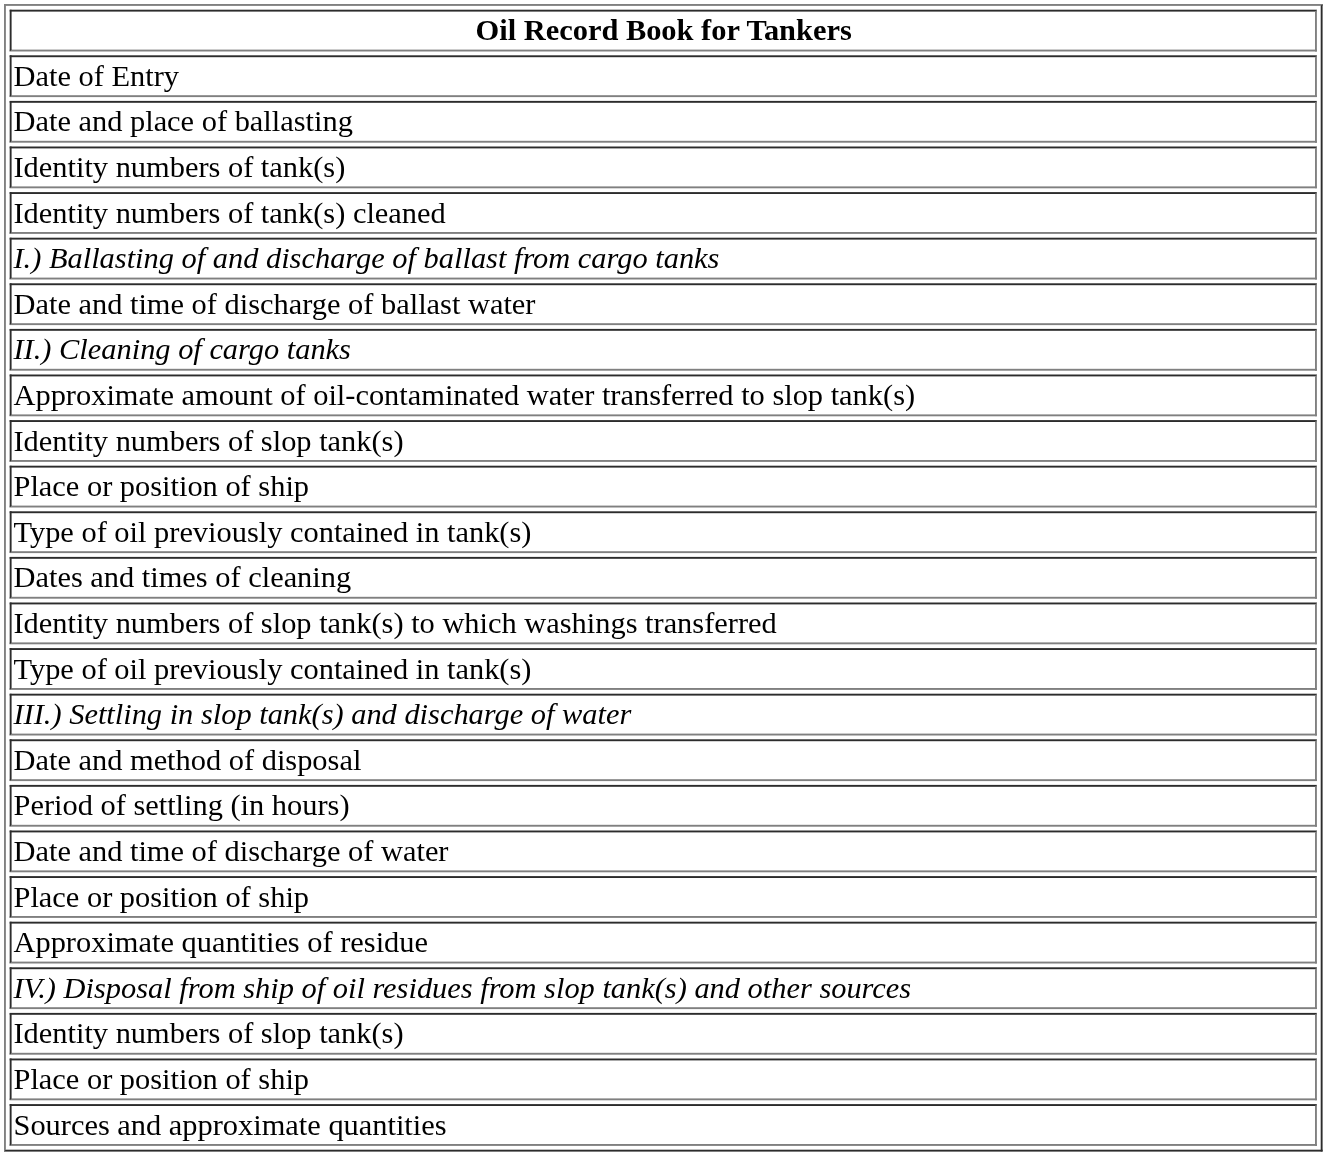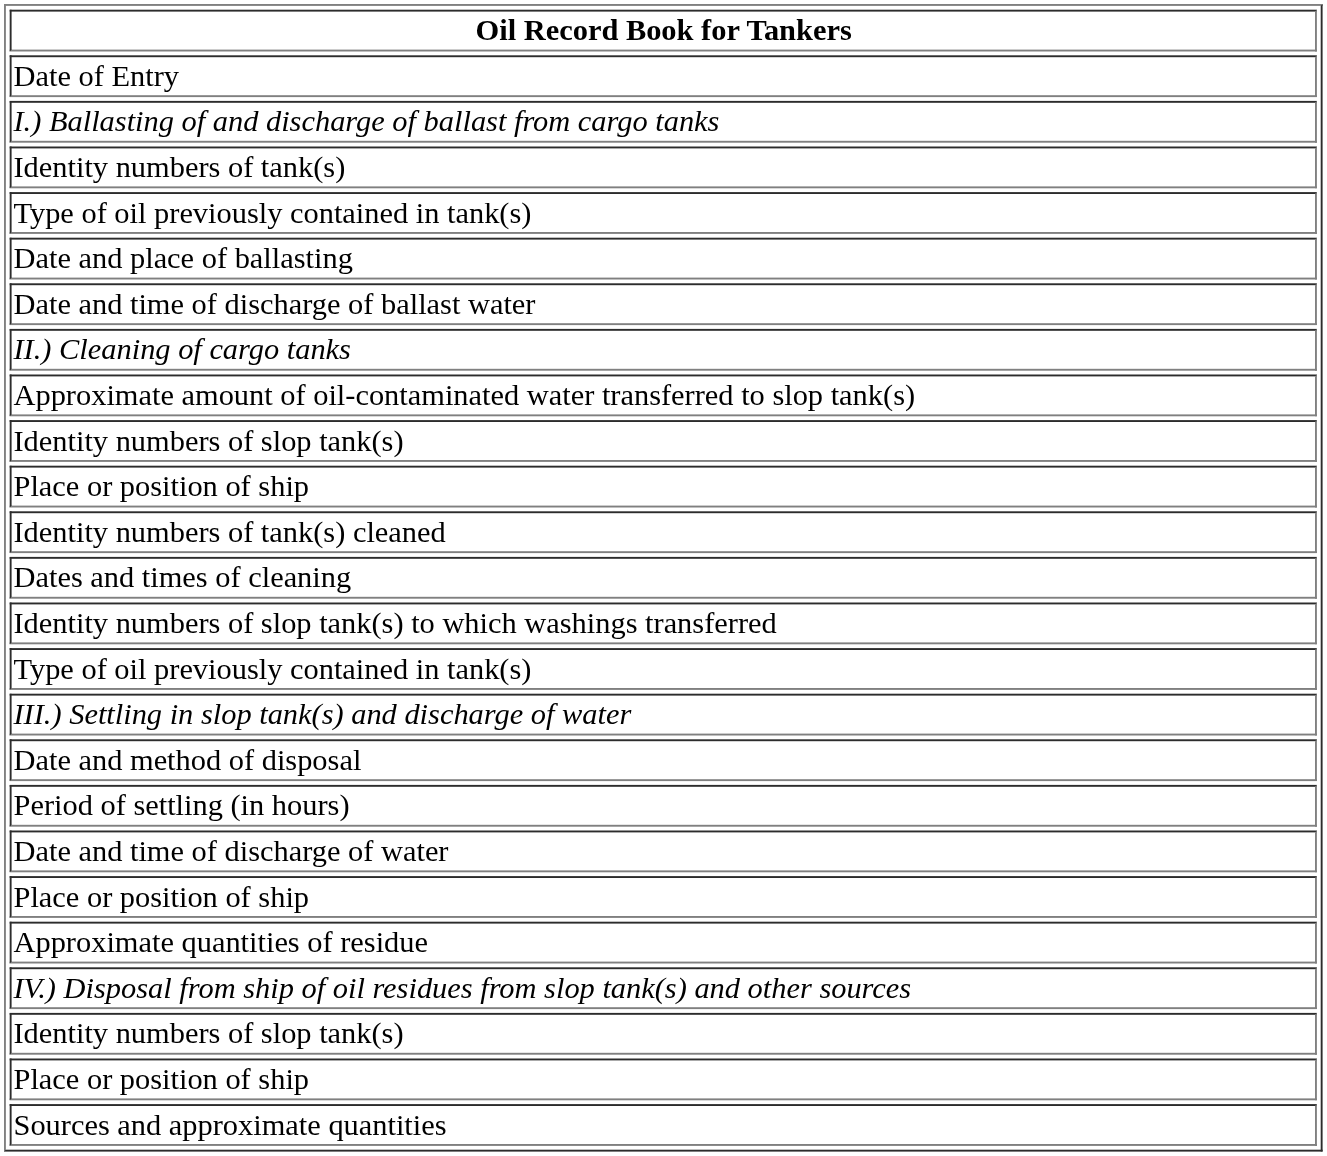(183, 121) Date and place of ballasting -> (366, 121) I.) Ballasting of and discharge of ballast from cargo tanks
(230, 212) Identity numbers of tank(s) cleaned -> (272, 212) Type of oil previously contained in tank(s)
(366, 258) I.) Ballasting of and discharge of ballast from cargo tanks -> (183, 258) Date and place of ballasting
(272, 531) Type of oil previously contained in tank(s) -> (230, 531) Identity numbers of tank(s) cleaned
